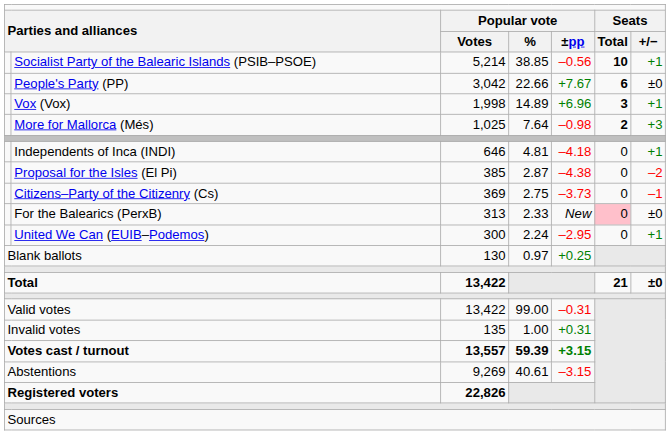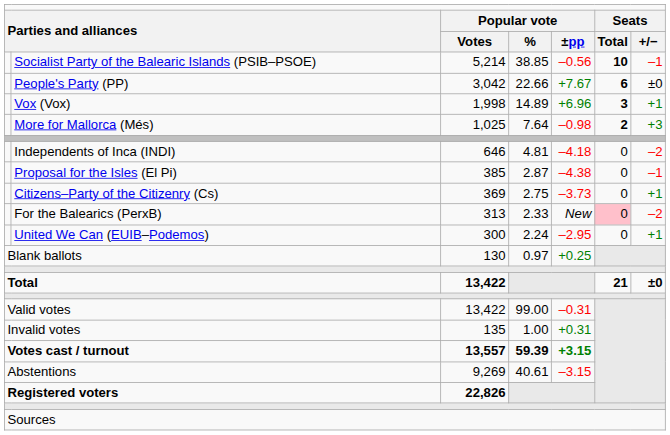(655, 62) +1 -> (655, 62) –1
(655, 151) +1 -> (655, 151) –2
(655, 172) –2 -> (655, 172) –1
(655, 193) –1 -> (655, 193) +1
(655, 214) ±0 -> (655, 214) –2
